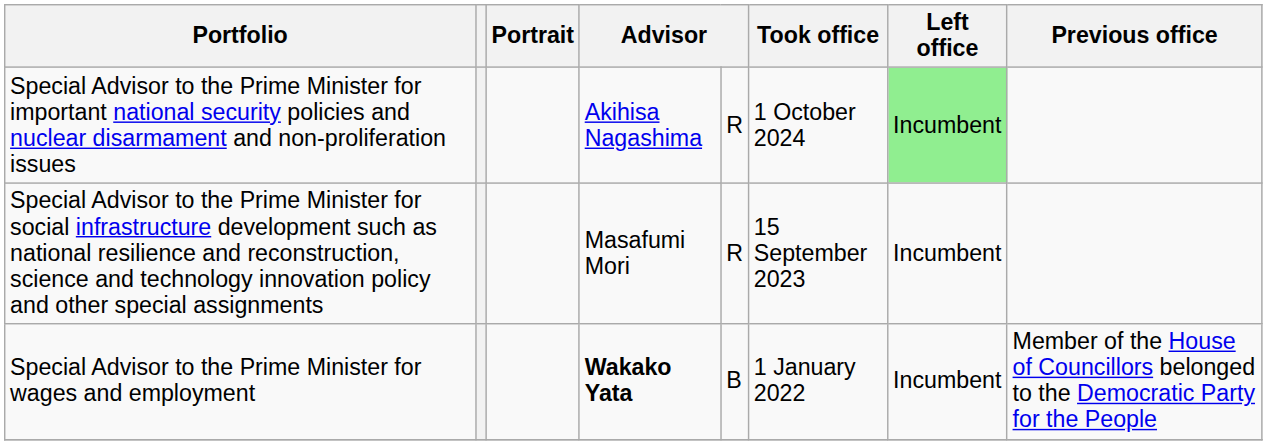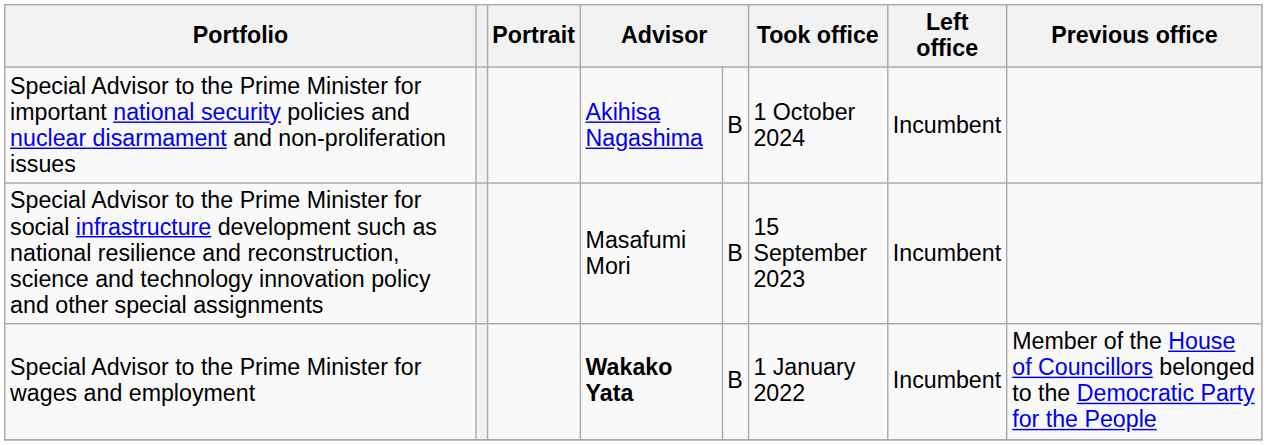(735, 124) R -> (735, 124) B
(947, 124) lightgreen background -> (947, 124) no background
(735, 253) R -> (735, 253) B
